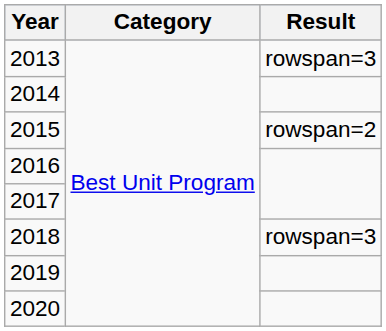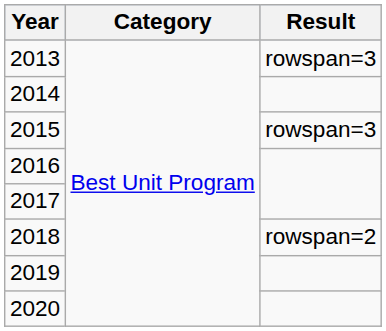(321, 129) rowspan=2 -> (321, 129) rowspan=3
(321, 237) rowspan=3 -> (321, 237) rowspan=2
